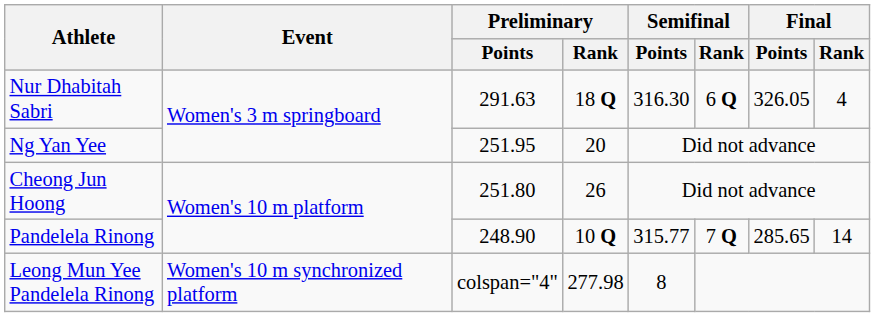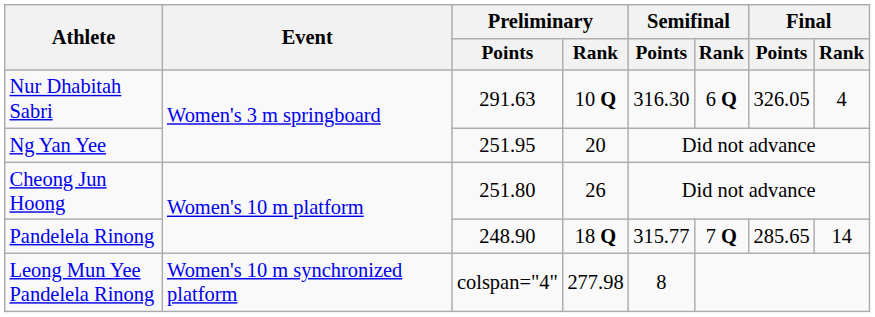(596, 99) 18 Q -> (596, 99) 10 Q
(596, 236) 10 Q -> (596, 236) 18 Q
